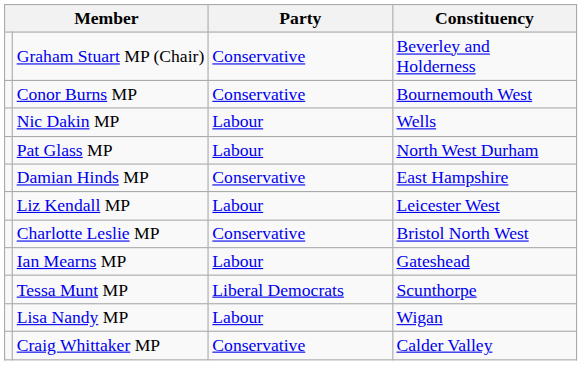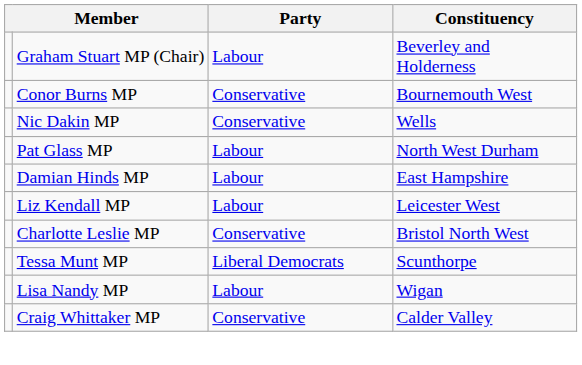(259, 56) Conservative -> (238, 56) Labour
(238, 121) Labour -> (259, 121) Conservative
(259, 177) Conservative -> (238, 177) Labour
- row: (71, 261)
